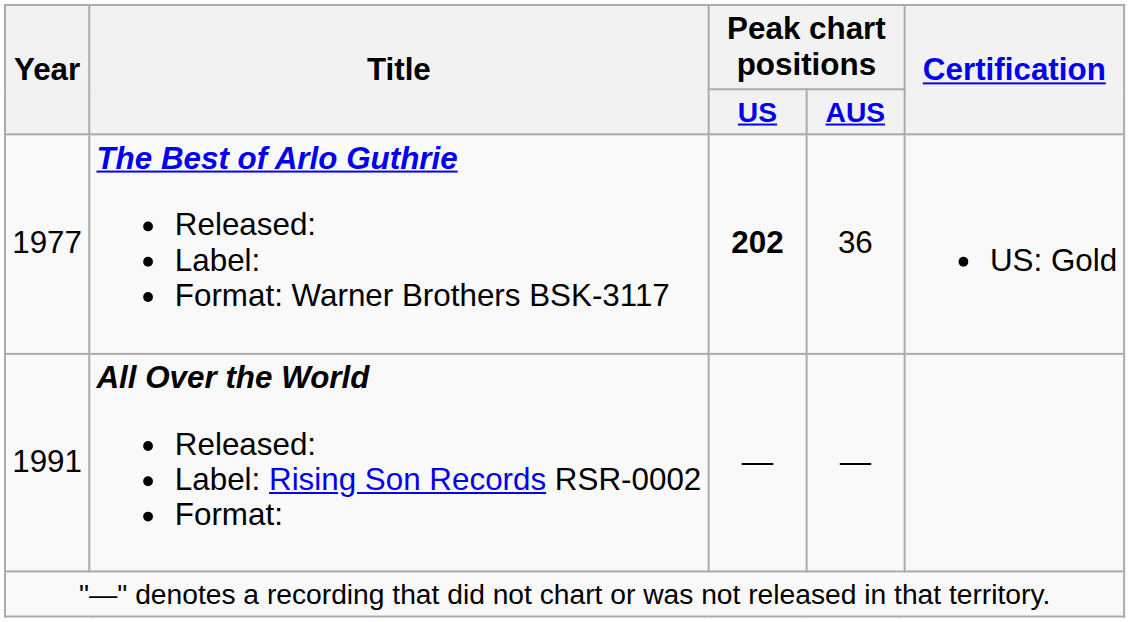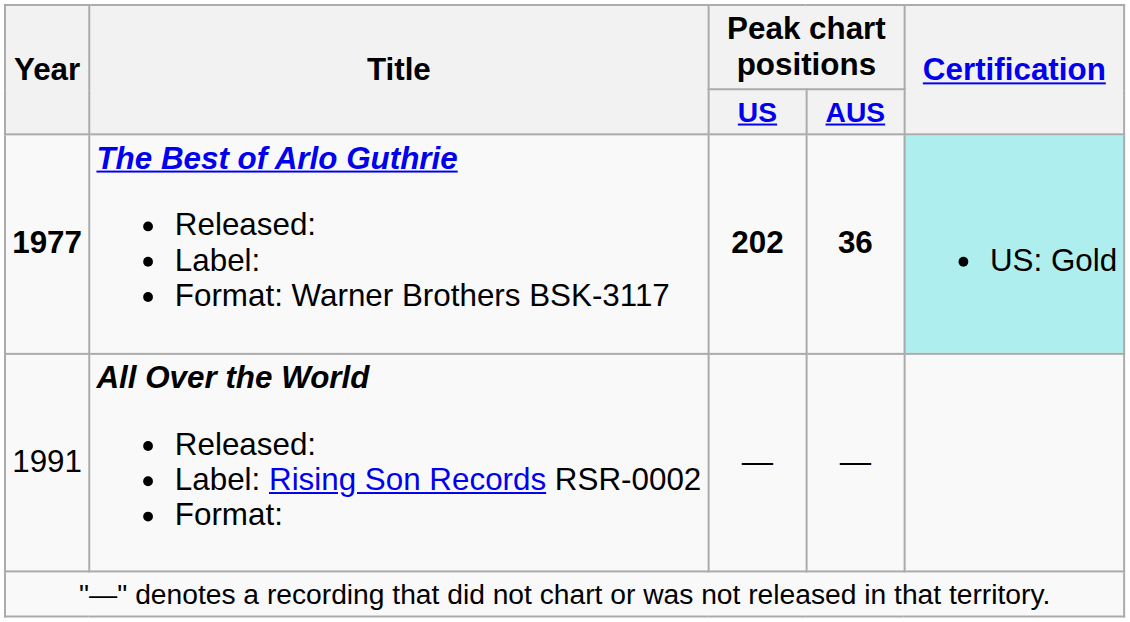(47, 243) normal -> (47, 243) bold
(855, 243) normal -> (855, 243) bold
(1014, 261) no background -> (1014, 261) paleturquoise background
